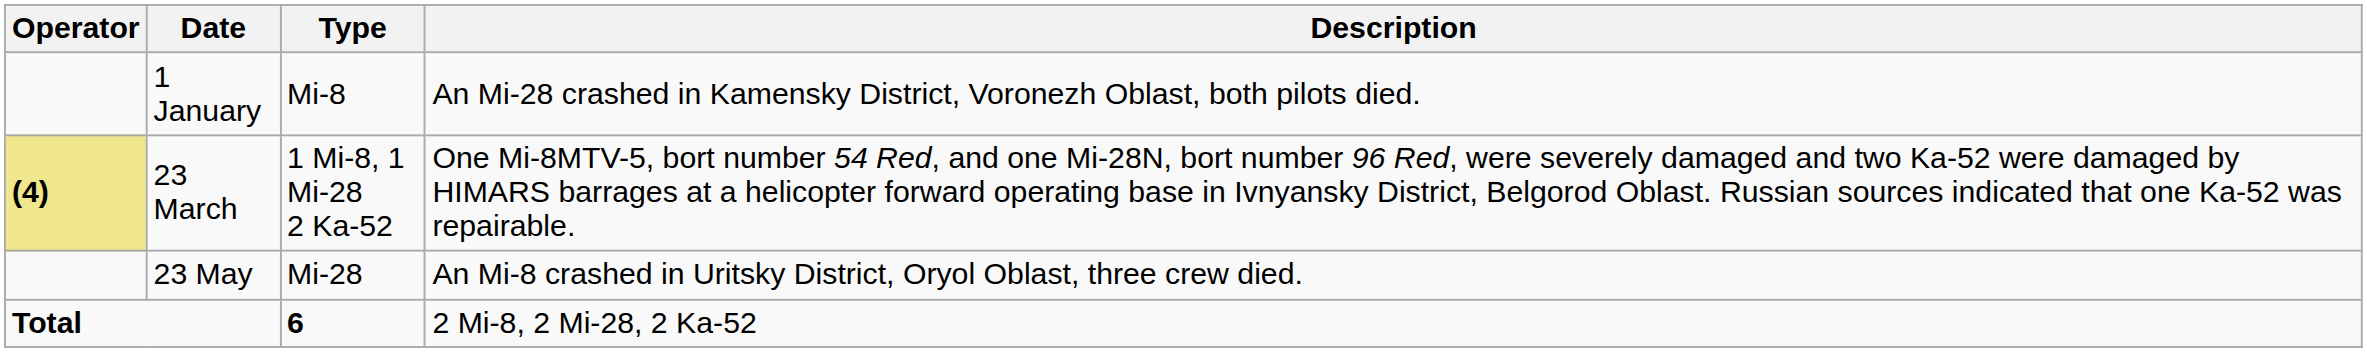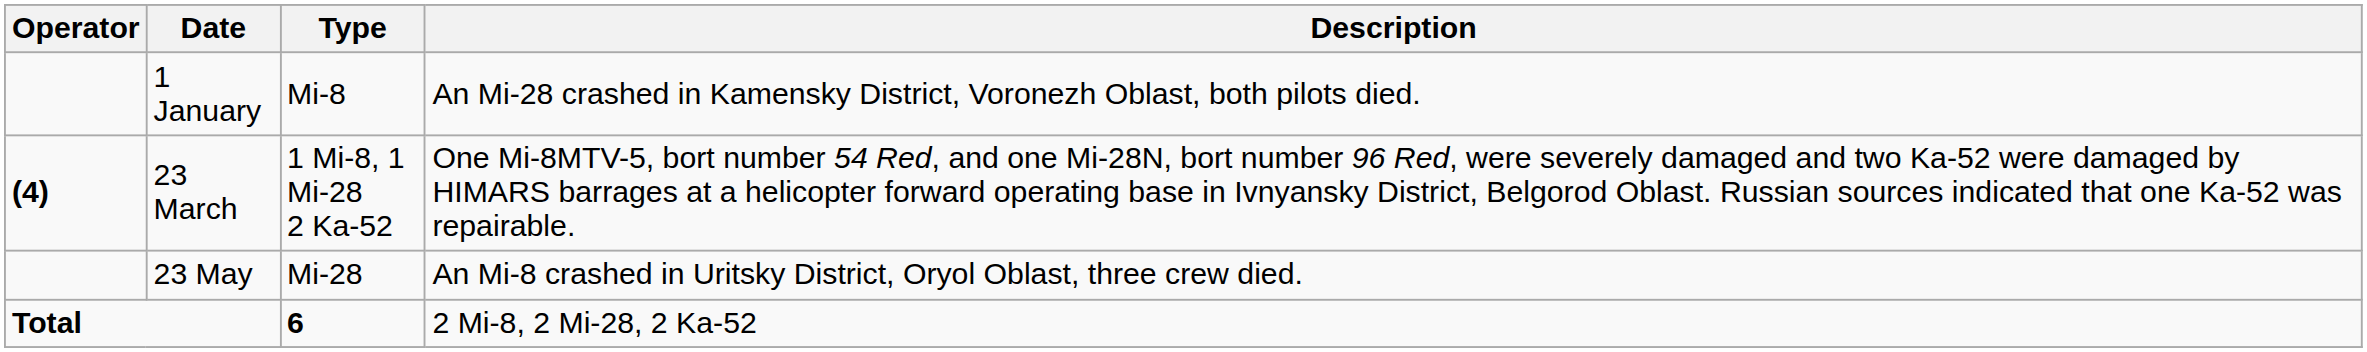(30, 192) khaki background -> (30, 192) no background
